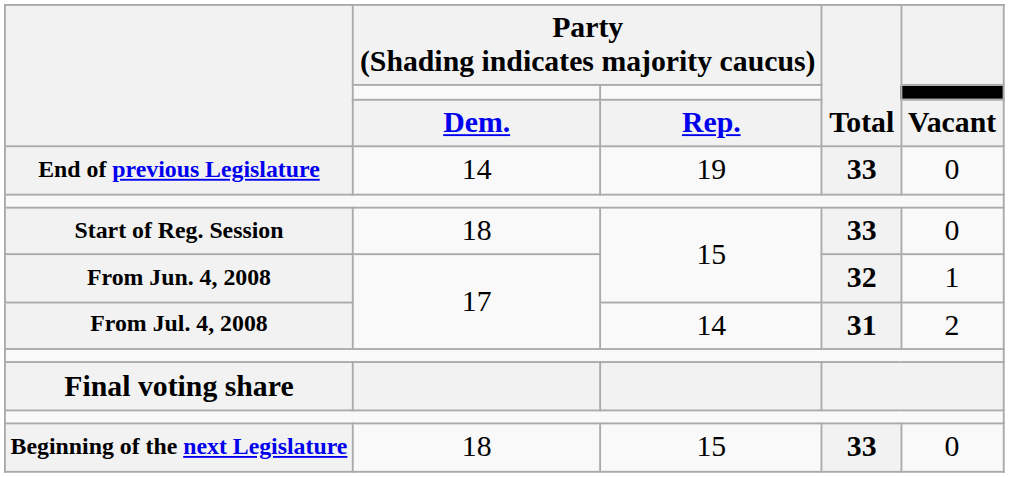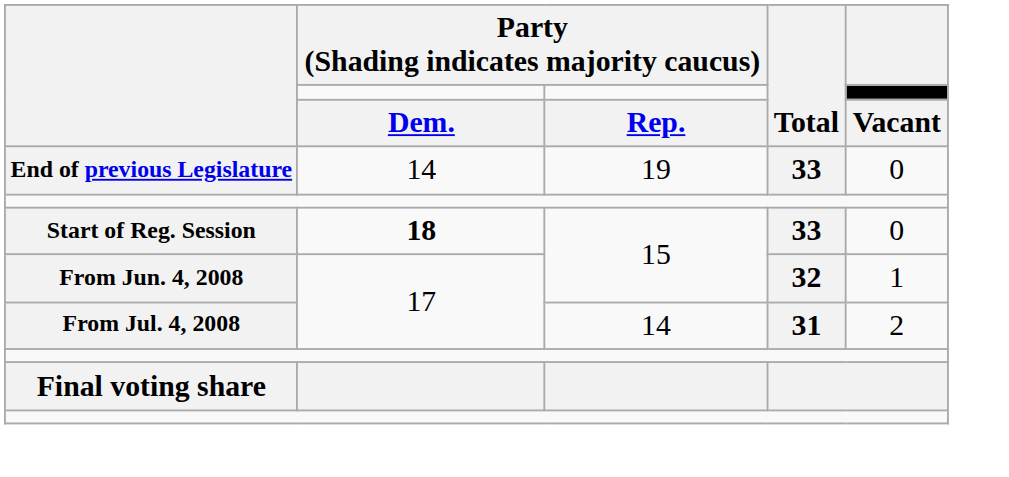(477, 230) normal -> (421, 230) bold
- row: (179, 446)
